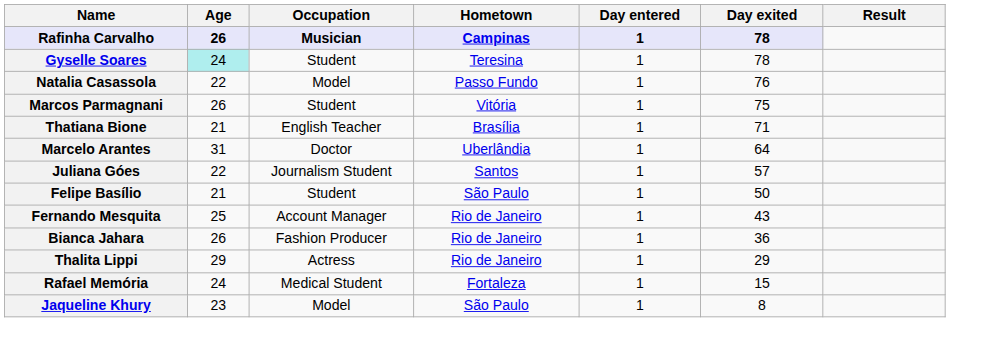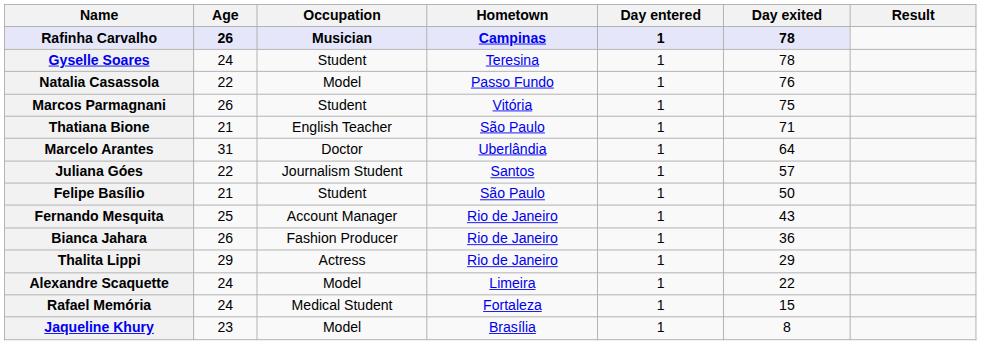(218, 60) paleturquoise background -> (225, 60) no background
(496, 127) Brasília -> (512, 127) São Paulo
+ row: (99, 283)
(496, 305) São Paulo -> (512, 328) Brasília
